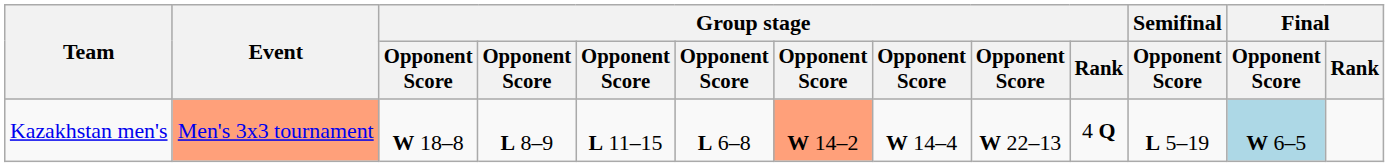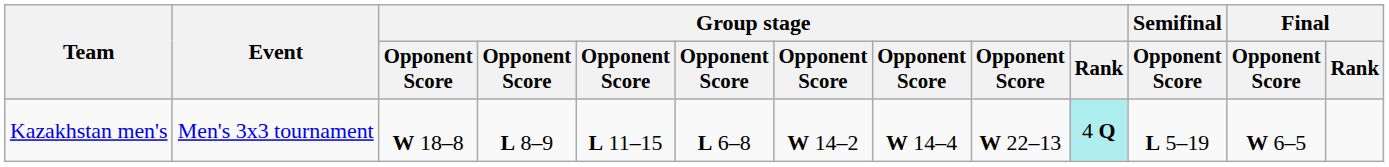(276, 130) lightsalmon background -> (276, 130) no background
(823, 143) lightsalmon background -> (823, 143) no background
(1099, 130) no background -> (1099, 130) paleturquoise background
(1276, 143) lightblue background -> (1276, 143) no background
